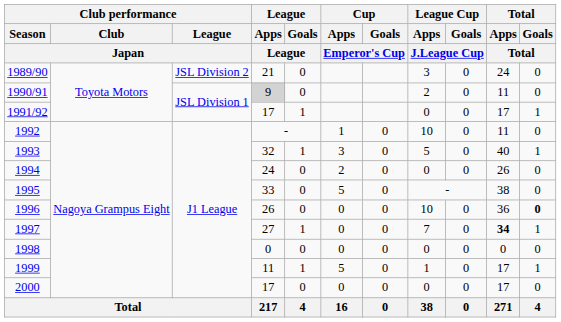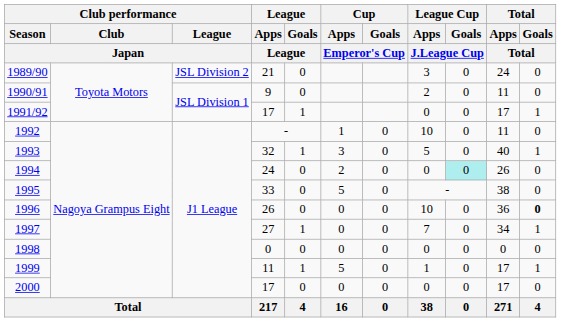(268, 92) lightgrey background -> (268, 92) no background
(466, 170) no background -> (466, 170) paleturquoise background
(503, 229) bold -> (503, 229) normal
